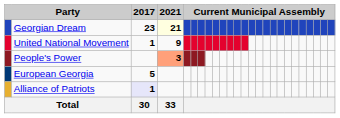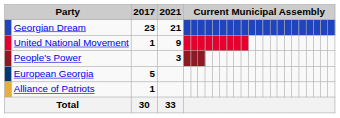(176, 27) lightyellow background -> (176, 27) no background
(178, 58) lightsalmon background -> (178, 58) no background
(152, 89) lavender background -> (152, 89) no background
